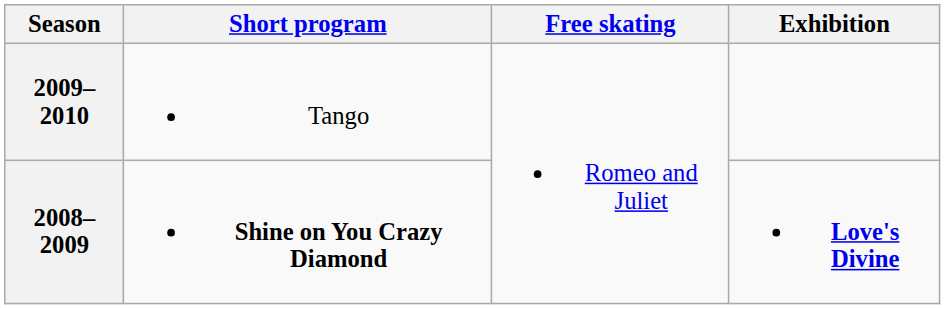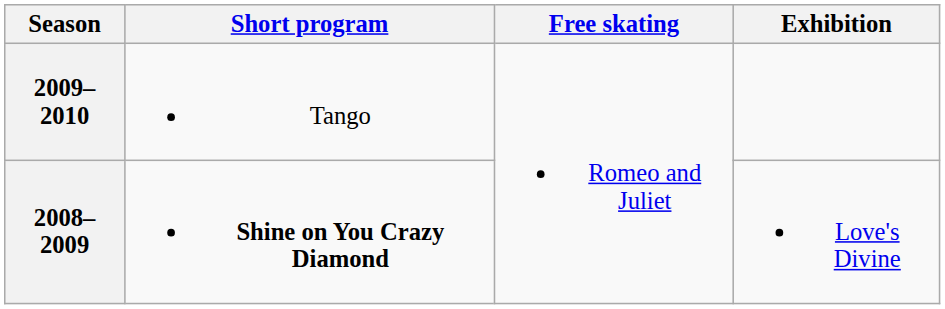(834, 246) bold -> (836, 246) normal
